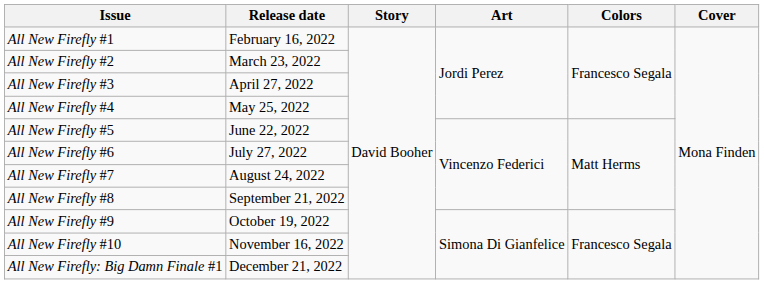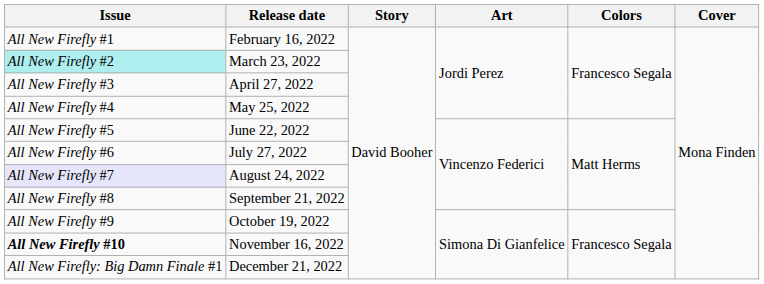(61, 61) no background -> (61, 61) paleturquoise background
(61, 175) no background -> (61, 175) lavender background
(64, 244) normal -> (66, 244) bold
